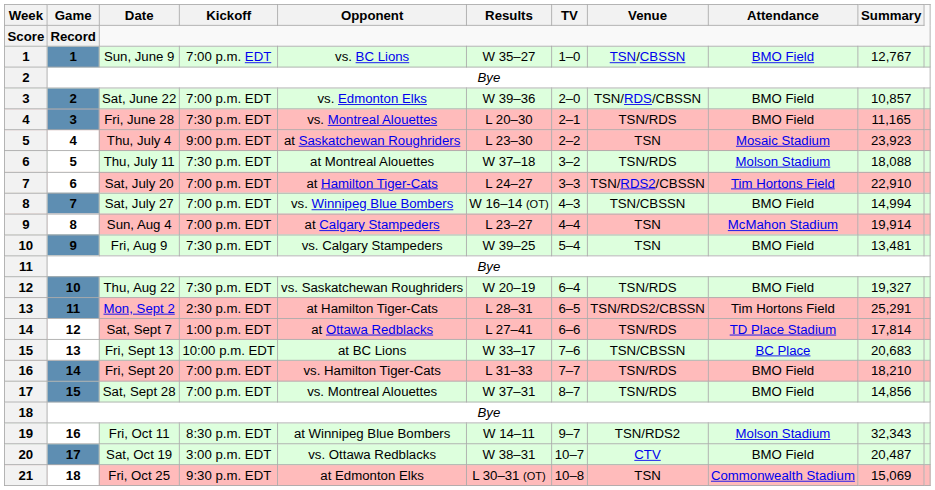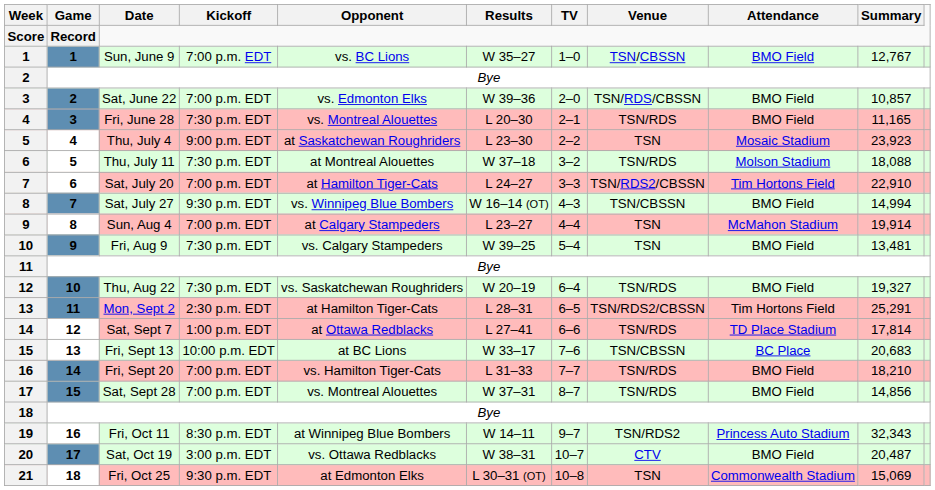(229, 203) 7:00 p.m. EDT -> (229, 203) 9:30 p.m. EDT
(783, 434) Molson Stadium -> (783, 434) Princess Auto Stadium
